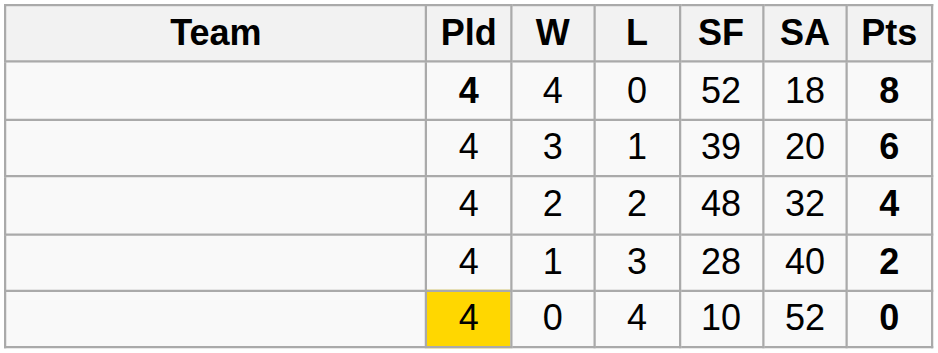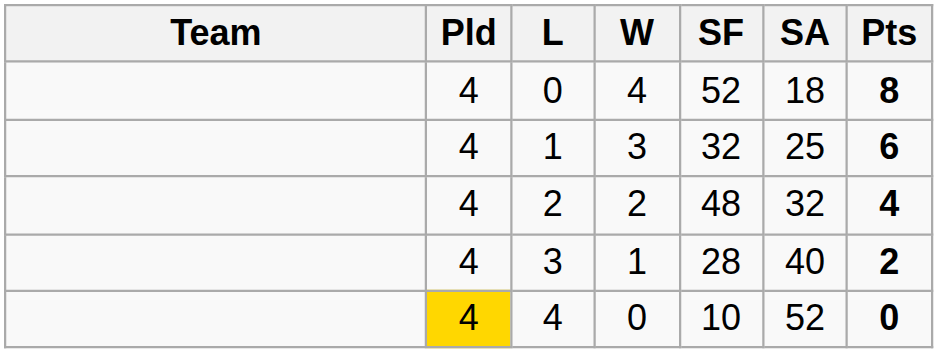columns swapped: (553, 33) <-> (637, 33)
(469, 90) bold -> (469, 90) normal
(721, 147) 39 -> (721, 147) 32
(805, 147) 20 -> (805, 147) 25
